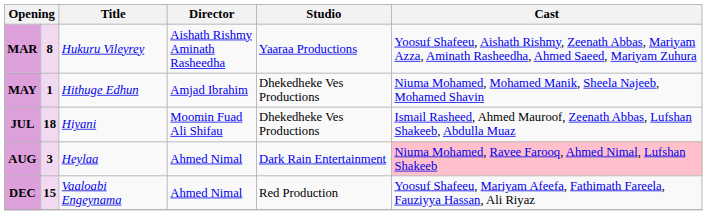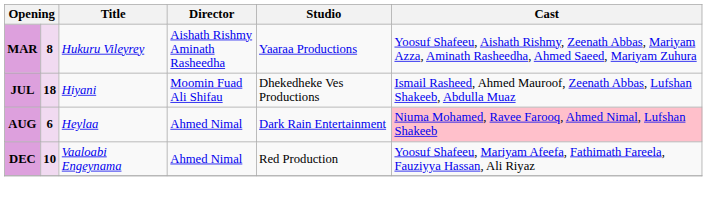- row: (22, 90)
(50, 158) 3 -> (50, 124) 6
(50, 192) 15 -> (50, 158) 10
